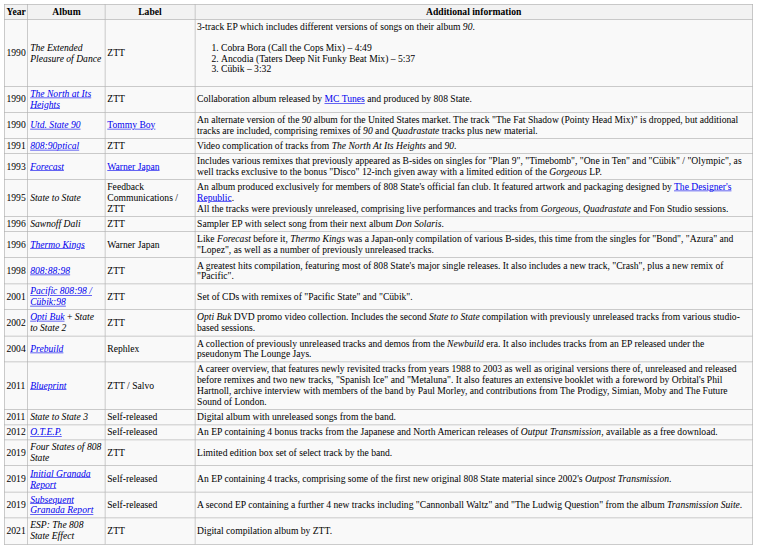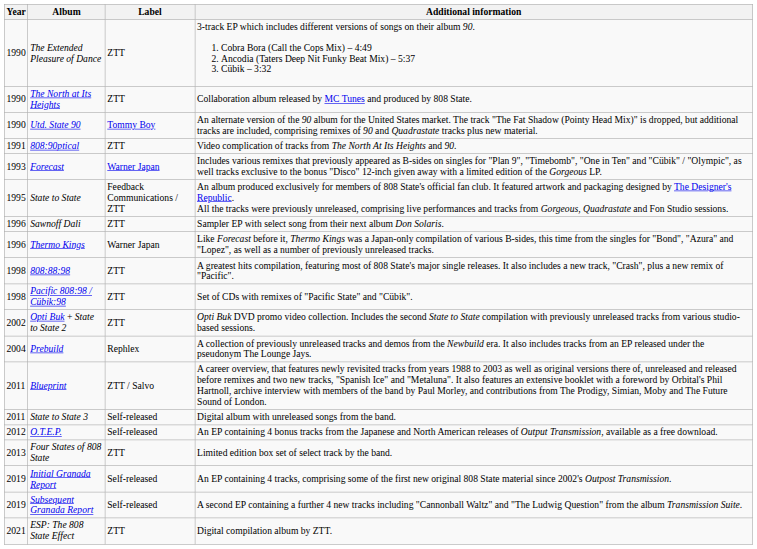(16, 296) 2001 -> (16, 296) 1998
(16, 453) 2019 -> (16, 453) 2013
